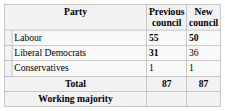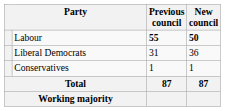(154, 53) bold -> (154, 53) normal
